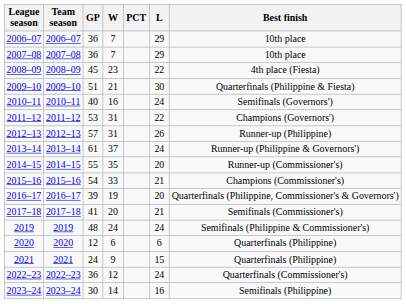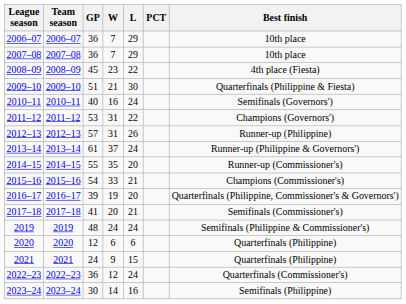columns swapped: (159, 17) <-> (136, 17)
